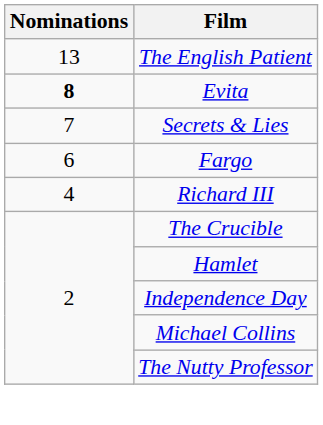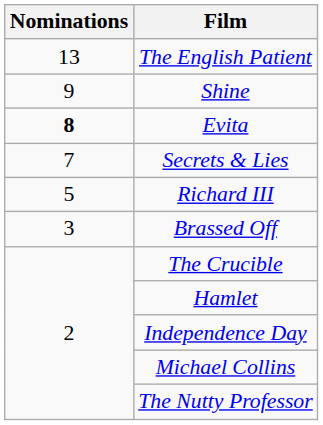+ row: (225, 90)
- row: (225, 159)
(69, 194) 4 -> (69, 194) 5
+ row: (225, 228)
